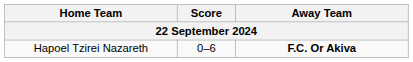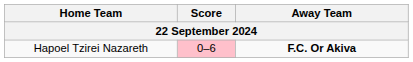(206, 48) no background -> (206, 48) pink background
